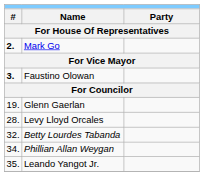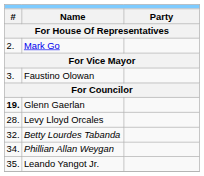(10, 46) bold -> (10, 46) normal
(10, 76) bold -> (10, 76) normal
(13, 105) normal -> (13, 105) bold
